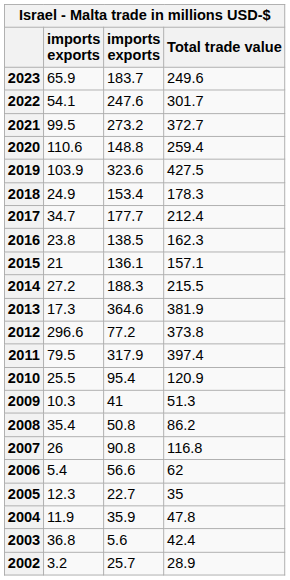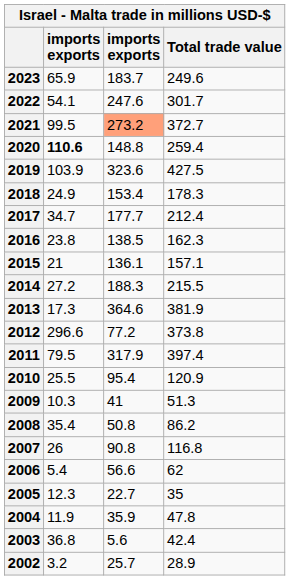(125, 124) no background -> (125, 124) lightsalmon background
(65, 147) normal -> (65, 147) bold
